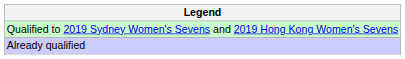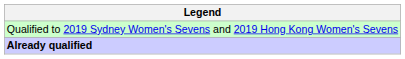(46, 45) normal -> (50, 45) bold
